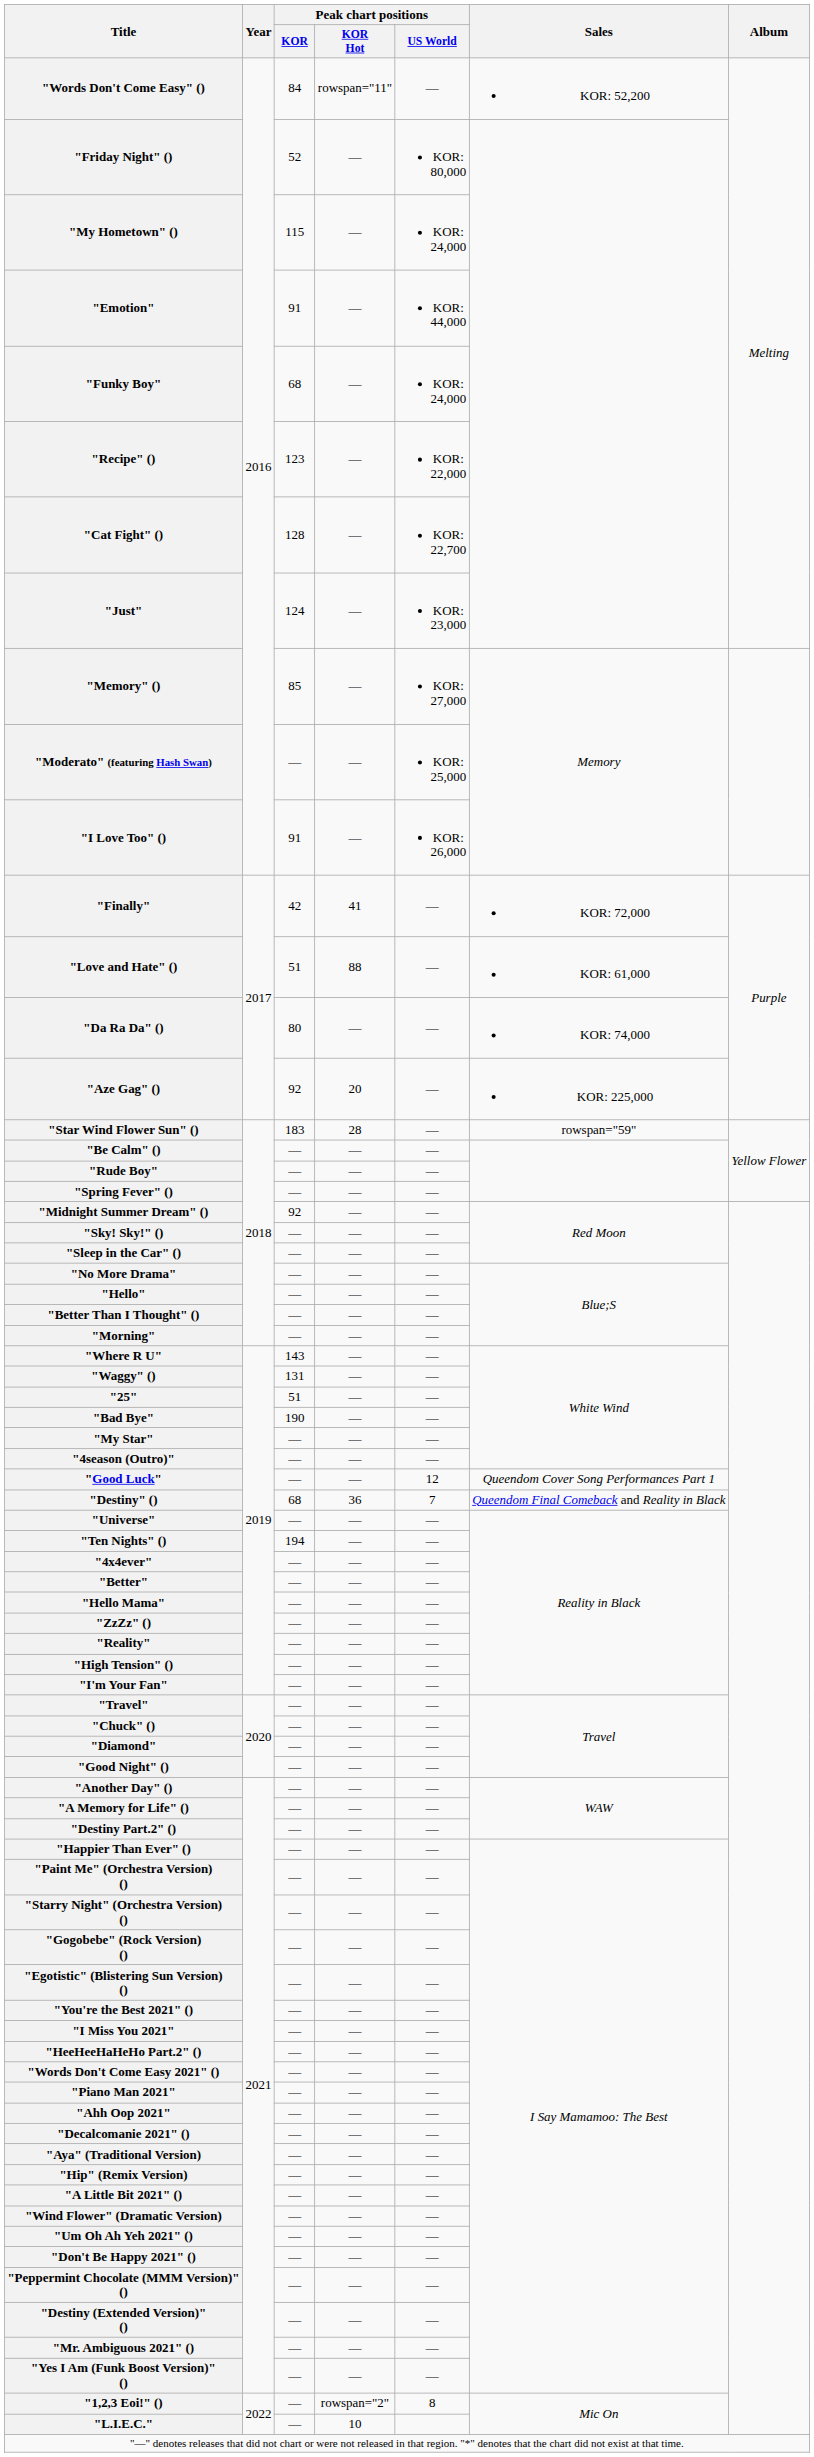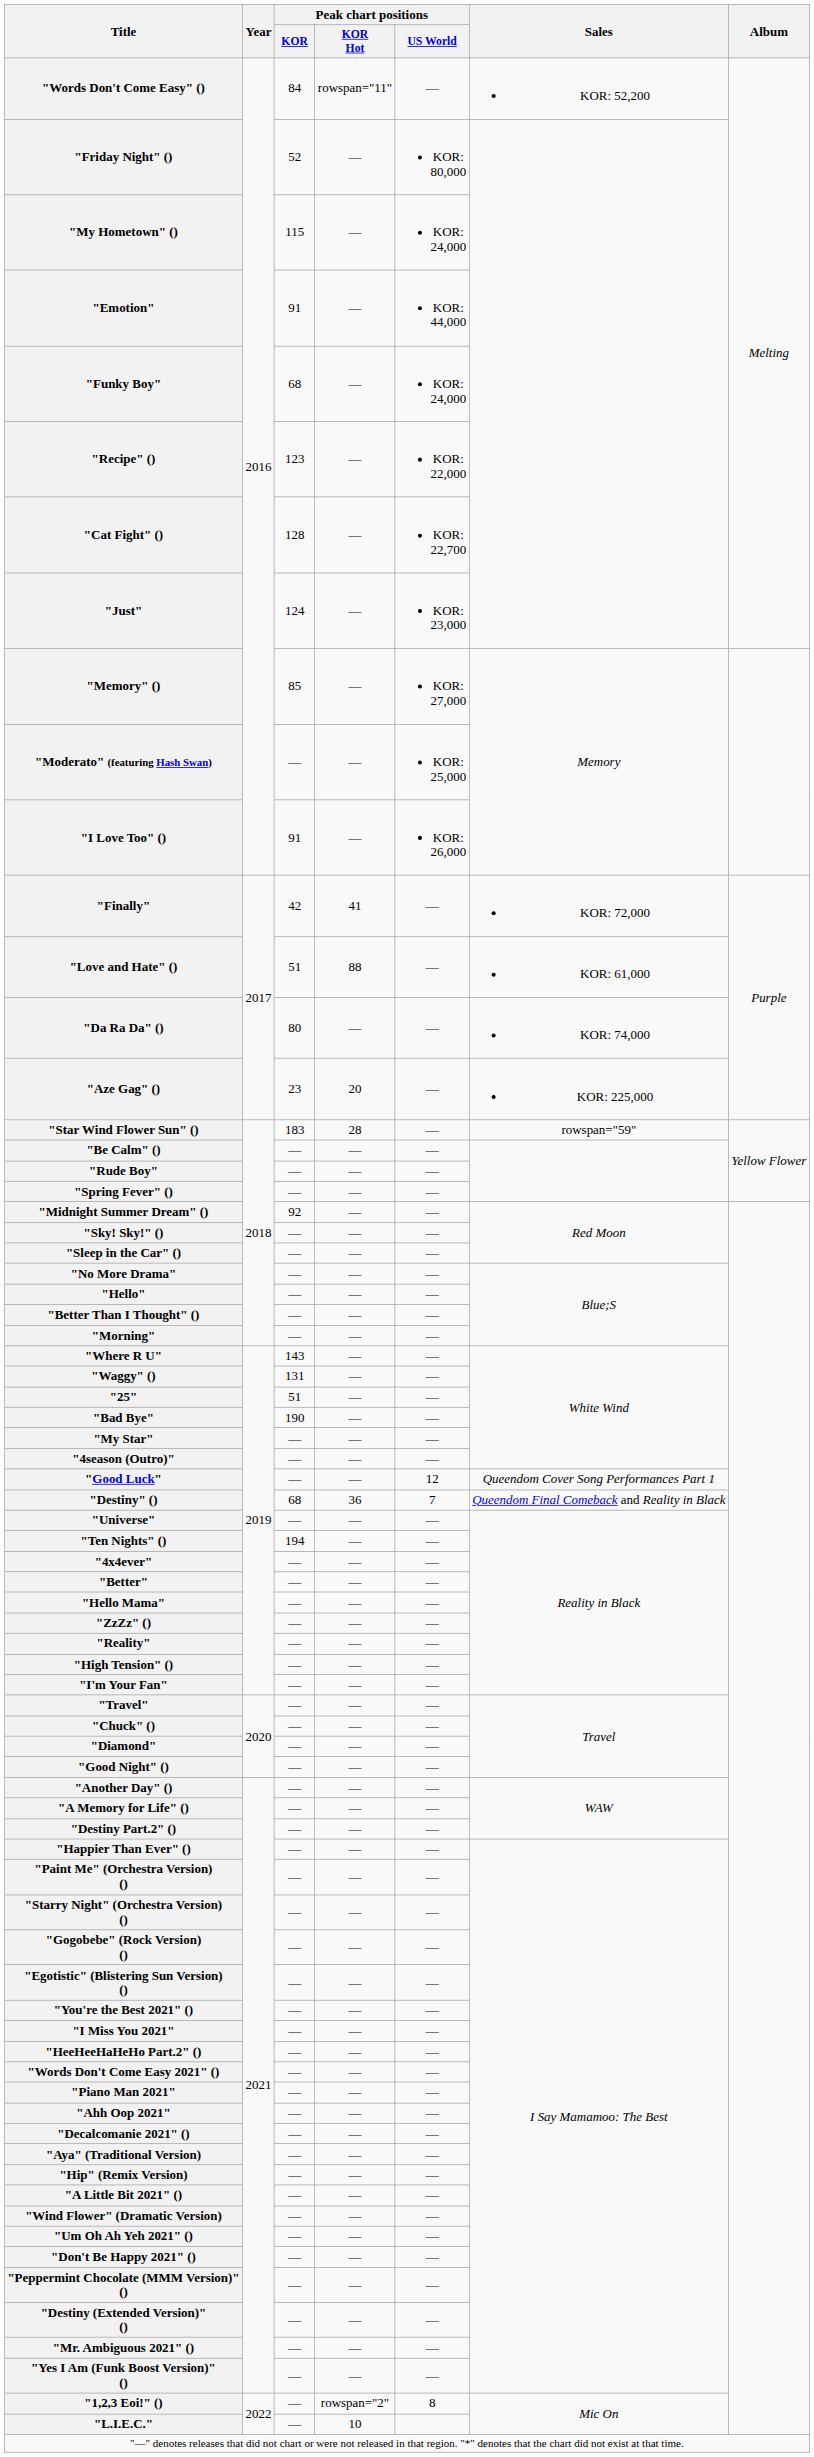(295, 1089) 92 -> (295, 1089) 23
